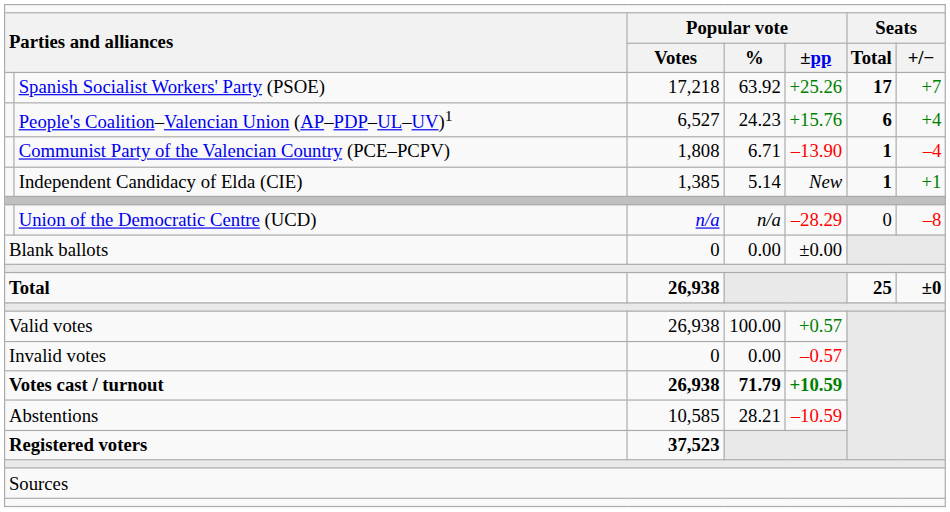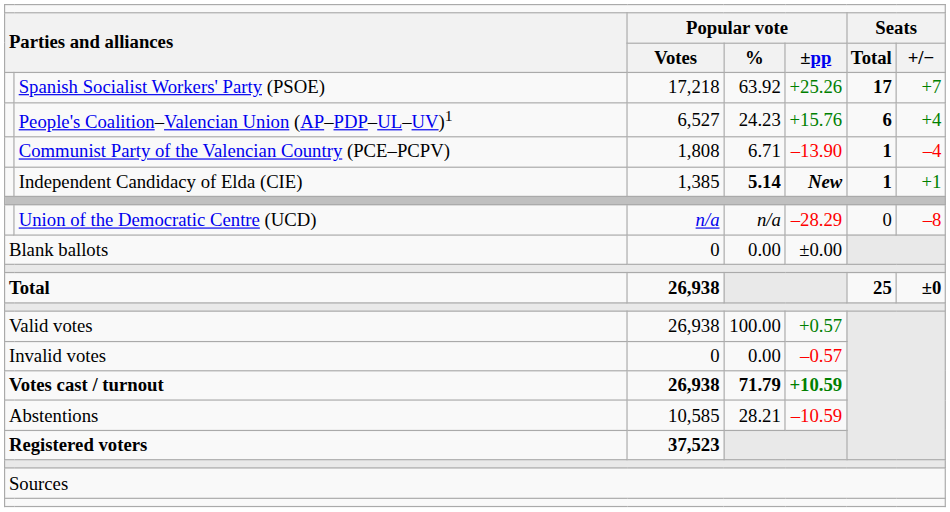(764, 181) normal -> (764, 181) bold
(826, 181) normal -> (825, 181) bold
